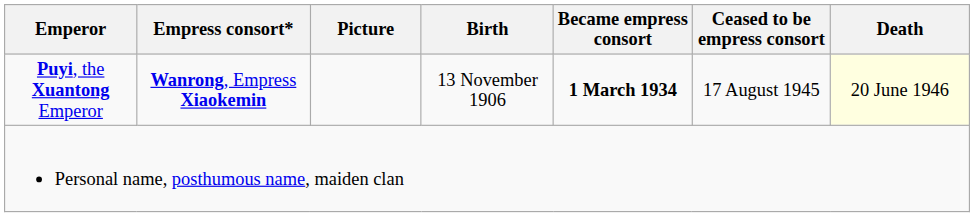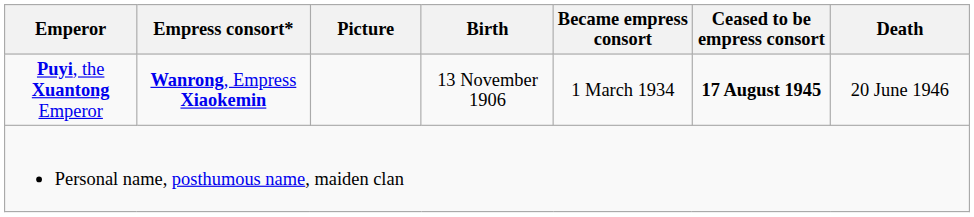(623, 89) bold -> (623, 89) normal
(761, 89) normal -> (761, 89) bold
(900, 89) lightyellow background -> (900, 89) no background
